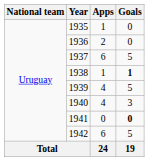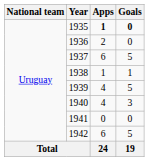(103, 27) normal -> (103, 27) bold
(130, 27) normal -> (130, 27) bold
(130, 73) bold -> (130, 73) normal
(130, 118) bold -> (130, 118) normal
